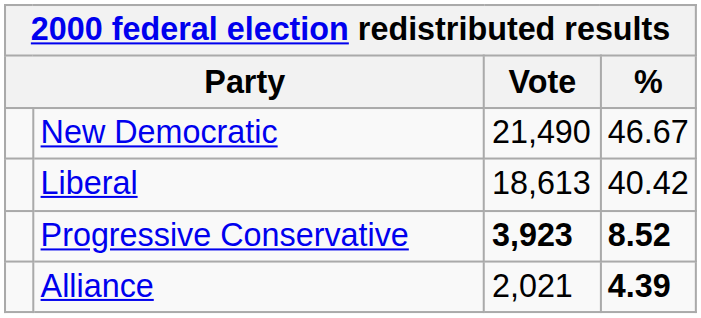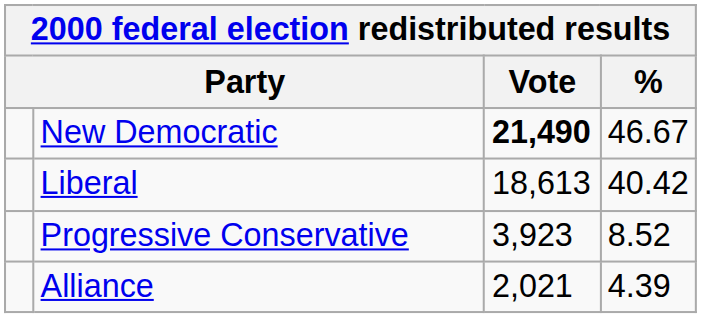(541, 132) normal -> (541, 132) bold
(532, 235) bold -> (532, 235) normal
(639, 235) bold -> (639, 235) normal
(639, 286) bold -> (639, 286) normal
